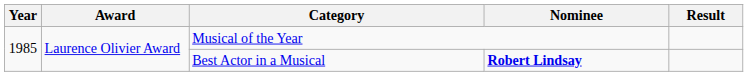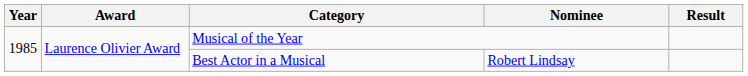(535, 60) bold -> (531, 60) normal
